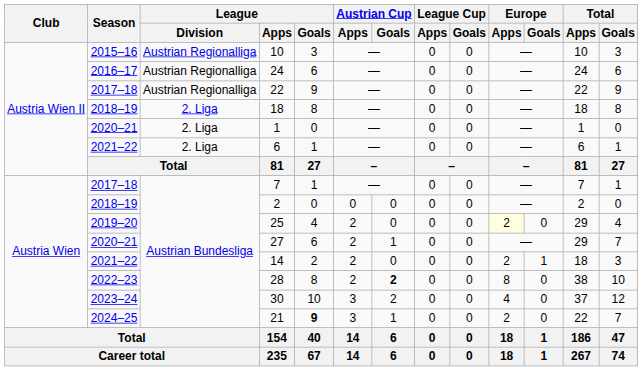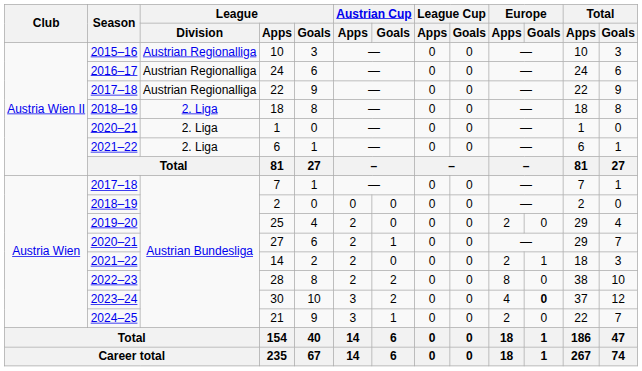(507, 223) lightyellow background -> (507, 223) no background
(393, 280) bold -> (393, 280) normal
(544, 299) normal -> (544, 299) bold
(314, 318) bold -> (314, 318) normal
